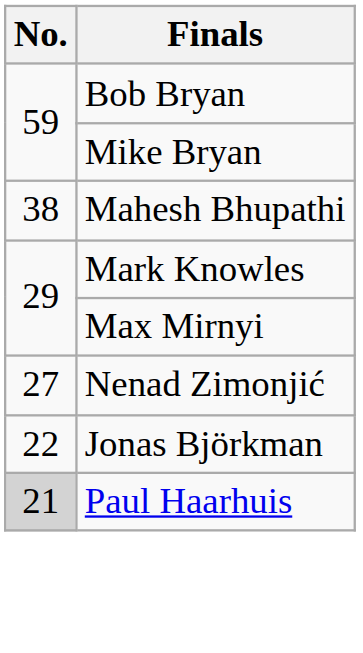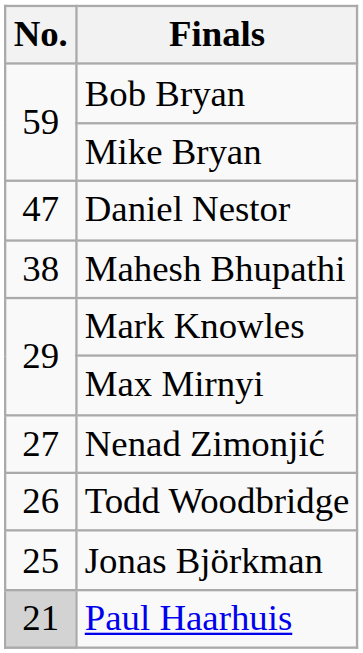+ row: (187, 209)
+ row: (217, 501)
(41, 443) 22 -> (41, 559) 25
